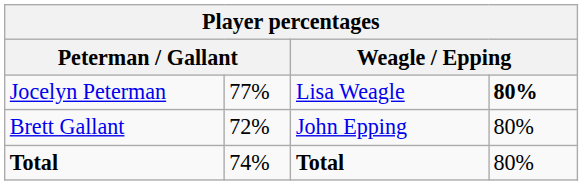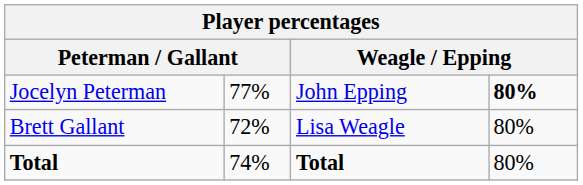(350, 92) Lisa Weagle -> (351, 92) John Epping
(351, 127) John Epping -> (350, 127) Lisa Weagle
